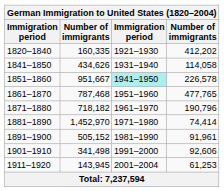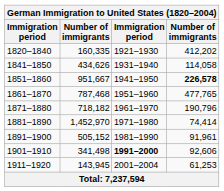(136, 79) paleturquoise background -> (136, 79) no background
(201, 79) normal -> (201, 79) bold
(136, 151) normal -> (136, 151) bold
